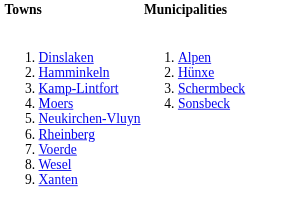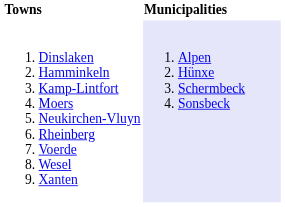(212, 81) no background -> (212, 81) lavender background
